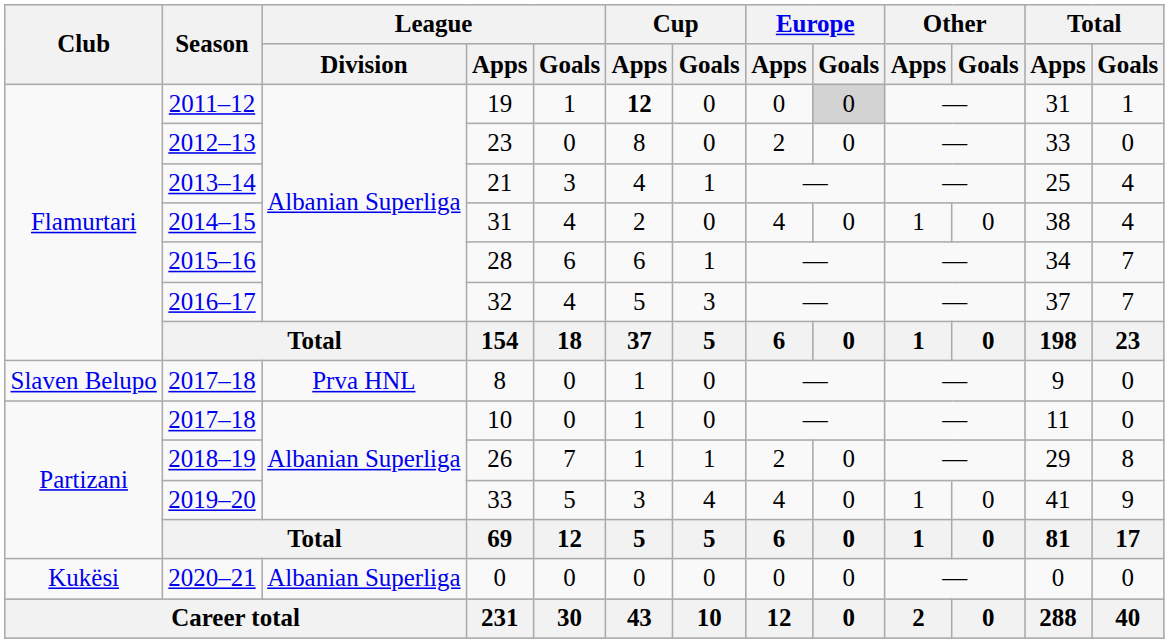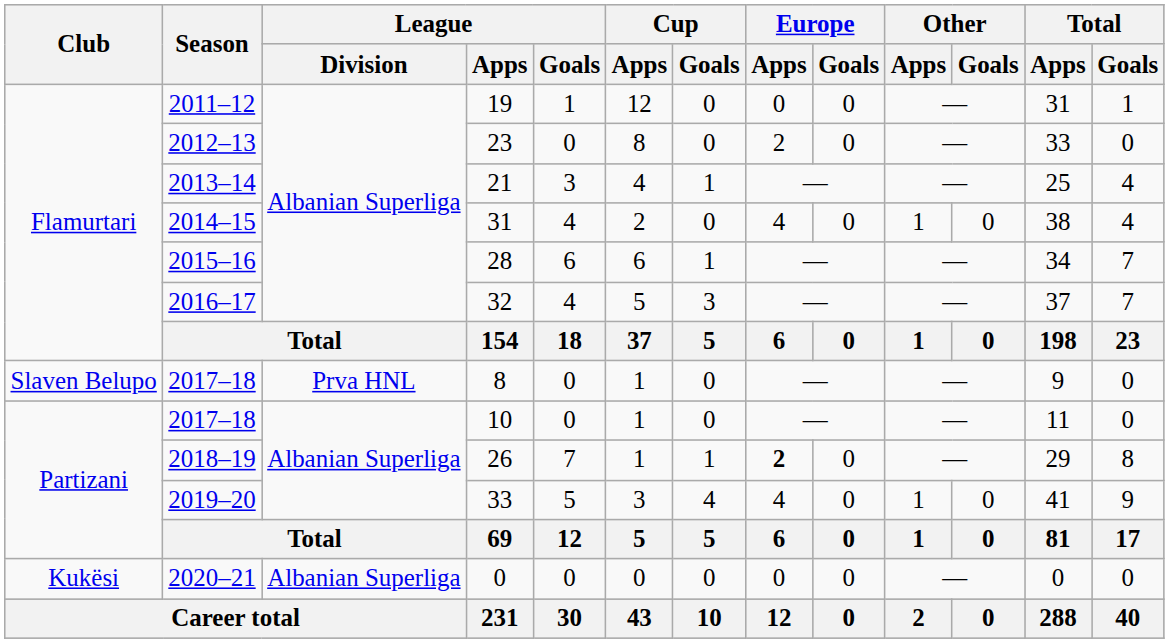(639, 103) bold -> (639, 103) normal
(849, 103) lightgrey background -> (849, 103) no background
(779, 459) normal -> (779, 459) bold
